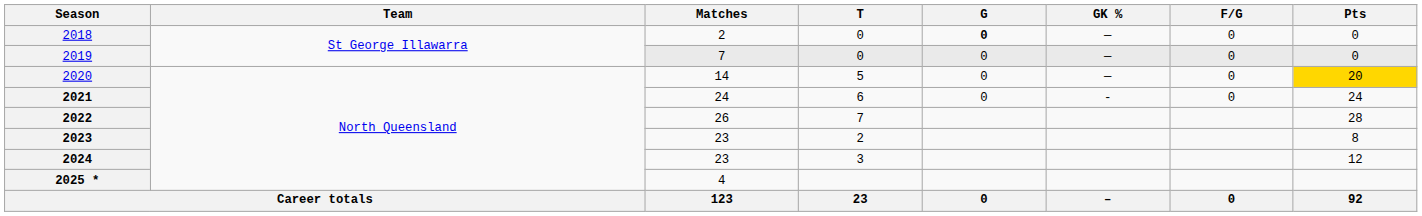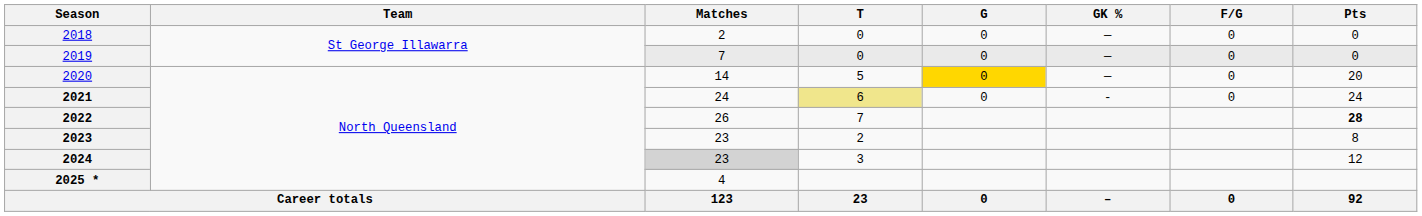(984, 35) bold -> (984, 35) normal
(984, 76) no background -> (984, 76) gold background
(1355, 76) gold background -> (1355, 76) no background
(860, 97) no background -> (860, 97) khaki background
(1355, 118) normal -> (1355, 118) bold
(722, 159) no background -> (722, 159) lightgrey background
